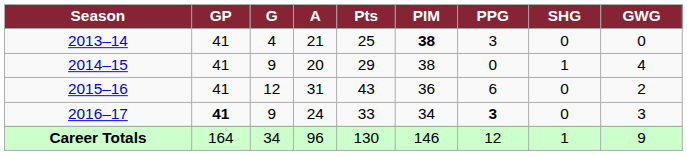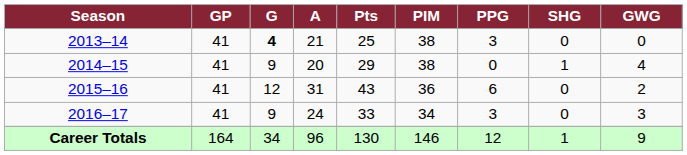(272, 41) normal -> (272, 41) bold
(426, 41) bold -> (426, 41) normal
(221, 114) bold -> (221, 114) normal
(493, 114) bold -> (493, 114) normal
